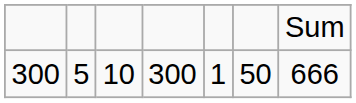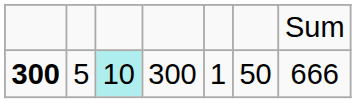(36, 73) normal -> (36, 73) bold
(119, 73) no background -> (119, 73) paleturquoise background
